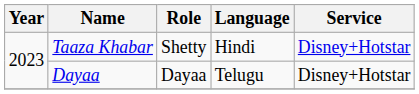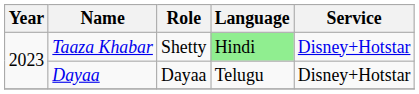(235, 46) no background -> (235, 46) lightgreen background
